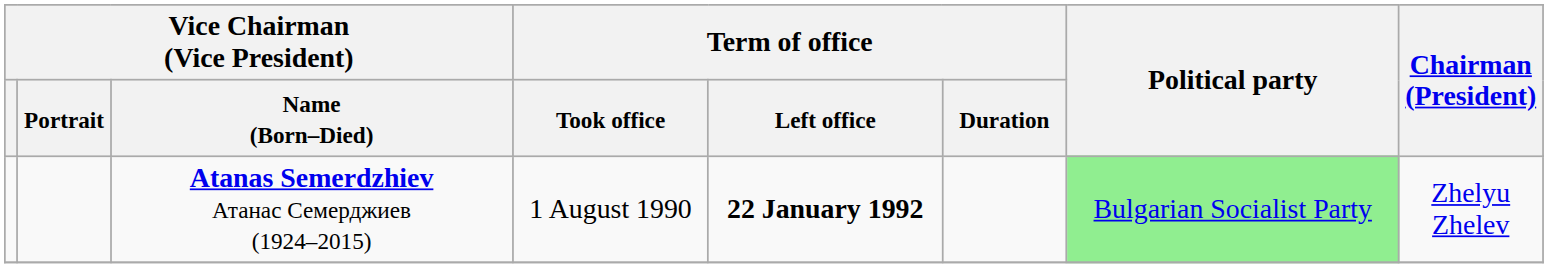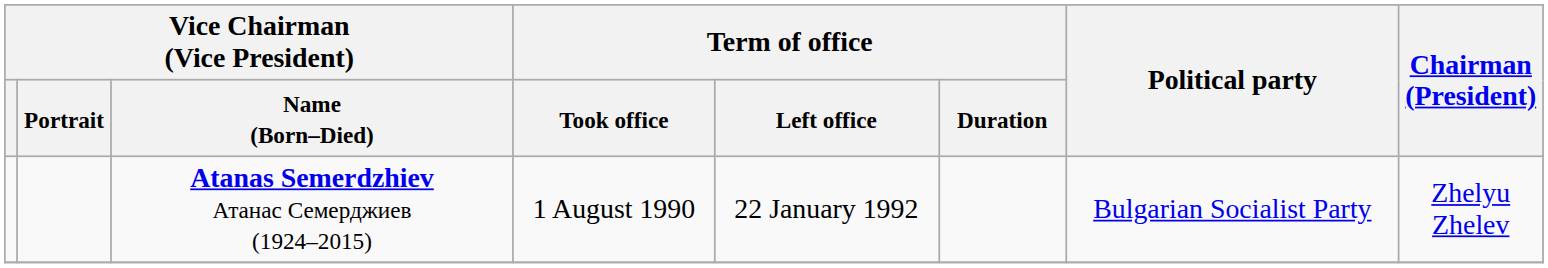(825, 208) bold -> (826, 208) normal
(1233, 208) lightgreen background -> (1232, 208) no background
